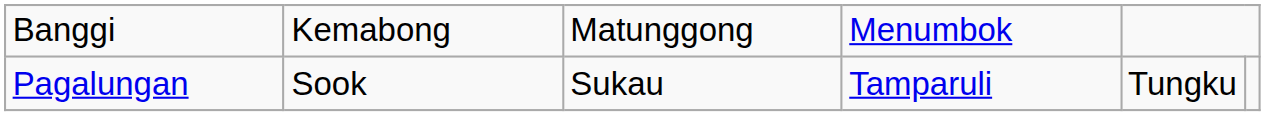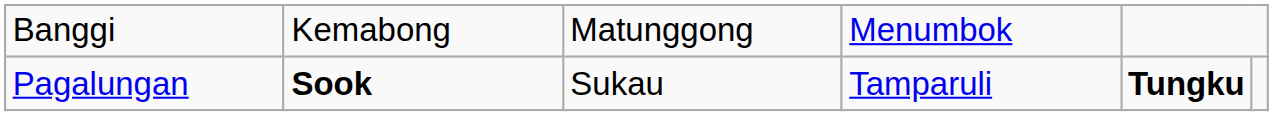(329, 82) normal -> (332, 82) bold
(1182, 82) normal -> (1186, 82) bold
